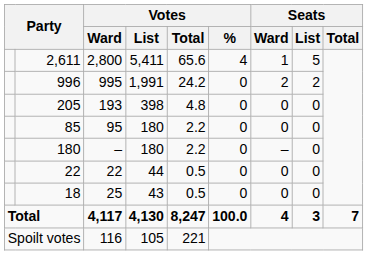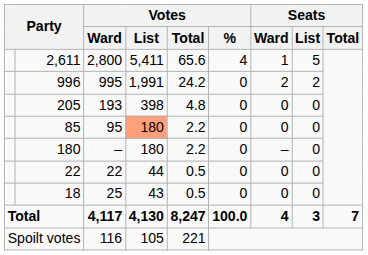(152, 127) no background -> (152, 127) lightsalmon background
